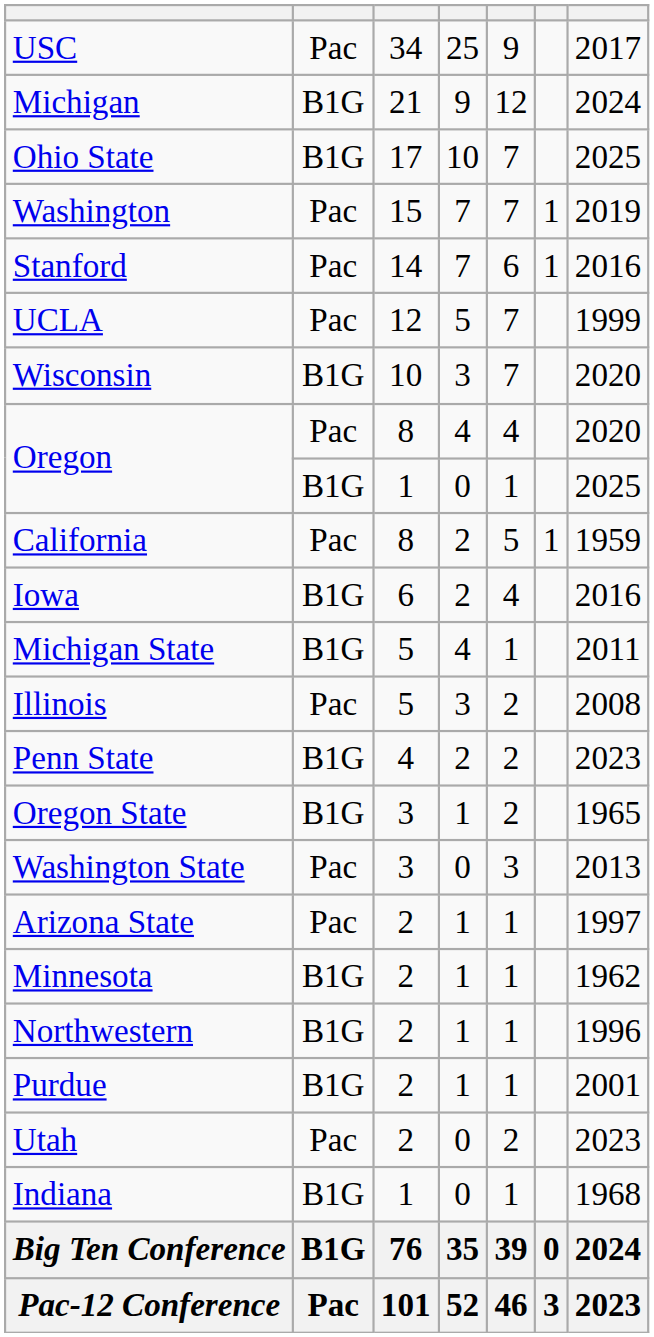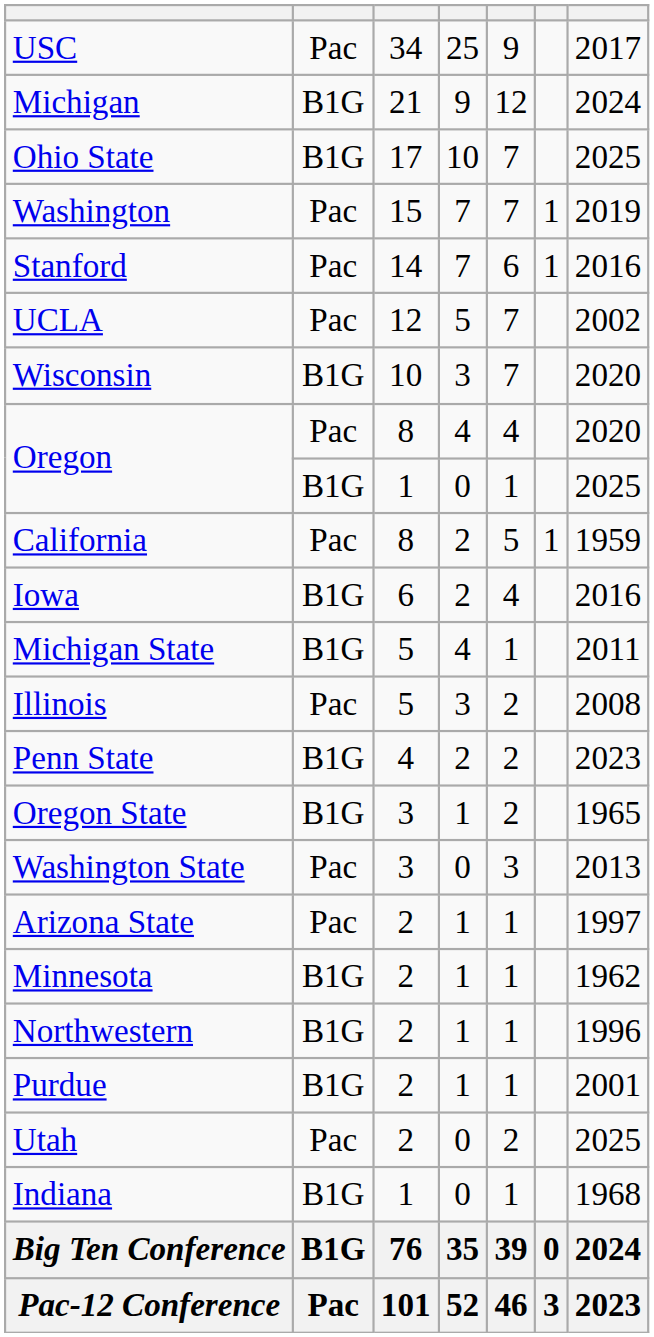(608, 320) 1999 -> (608, 320) 2002
(608, 1140) 2023 -> (608, 1140) 2025
